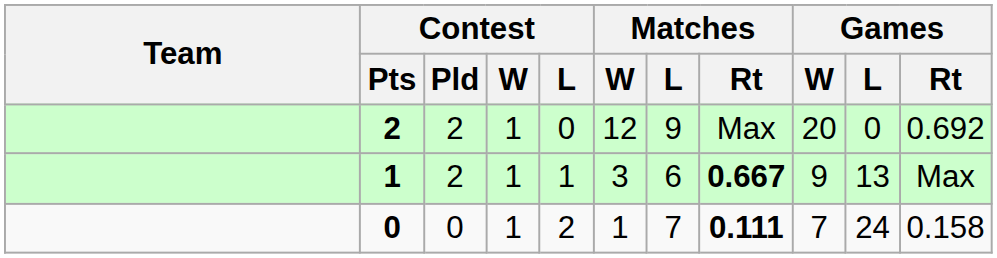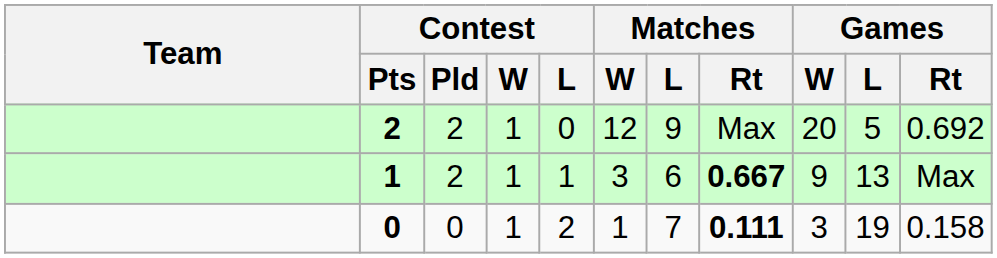(873, 128) 0 -> (873, 128) 5
(819, 227) 7 -> (819, 227) 3
(873, 227) 24 -> (873, 227) 19
